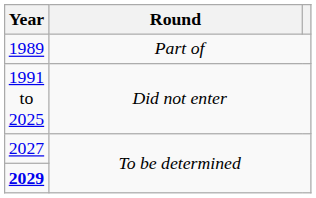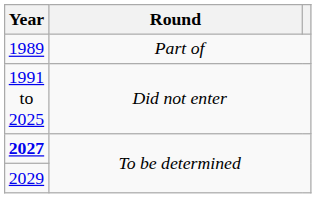(26, 148) normal -> (26, 148) bold
(26, 178) bold -> (26, 178) normal
